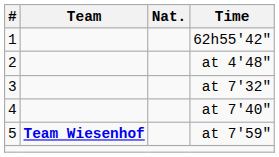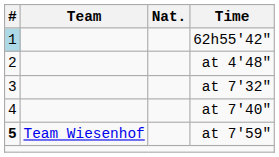(12, 40) no background -> (12, 40) lightblue background
(12, 134) normal -> (12, 134) bold
(84, 134) bold -> (84, 134) normal
